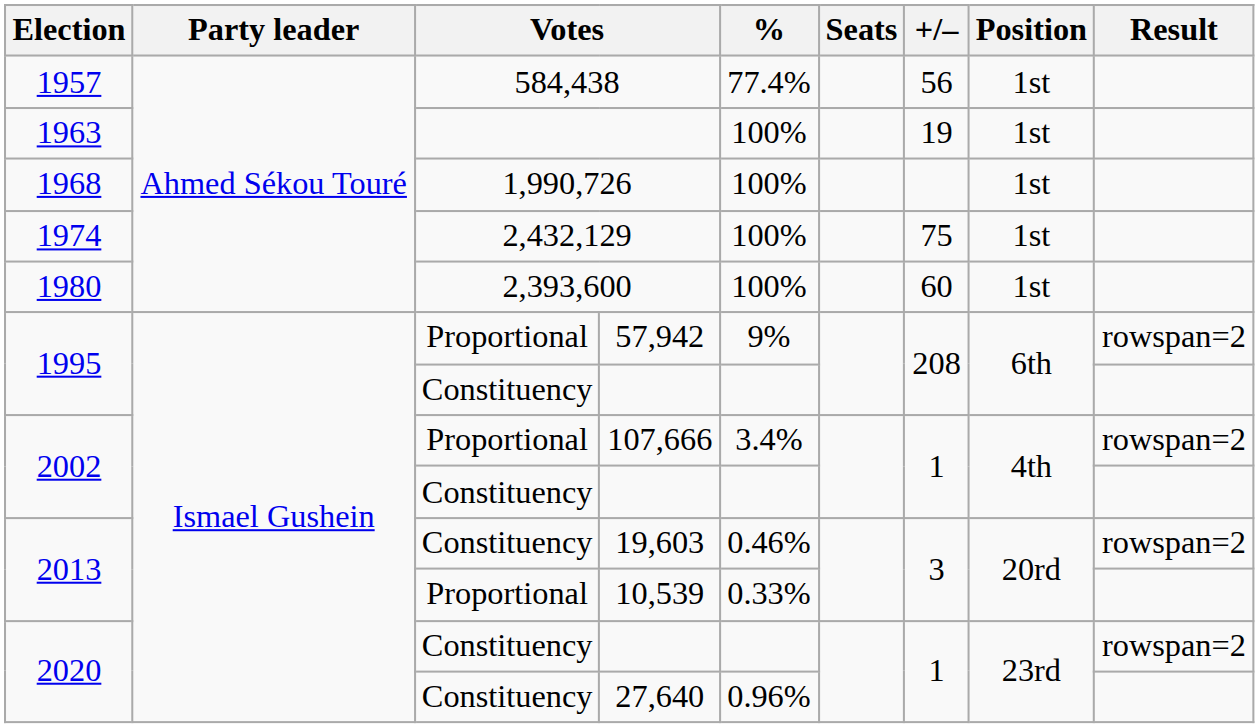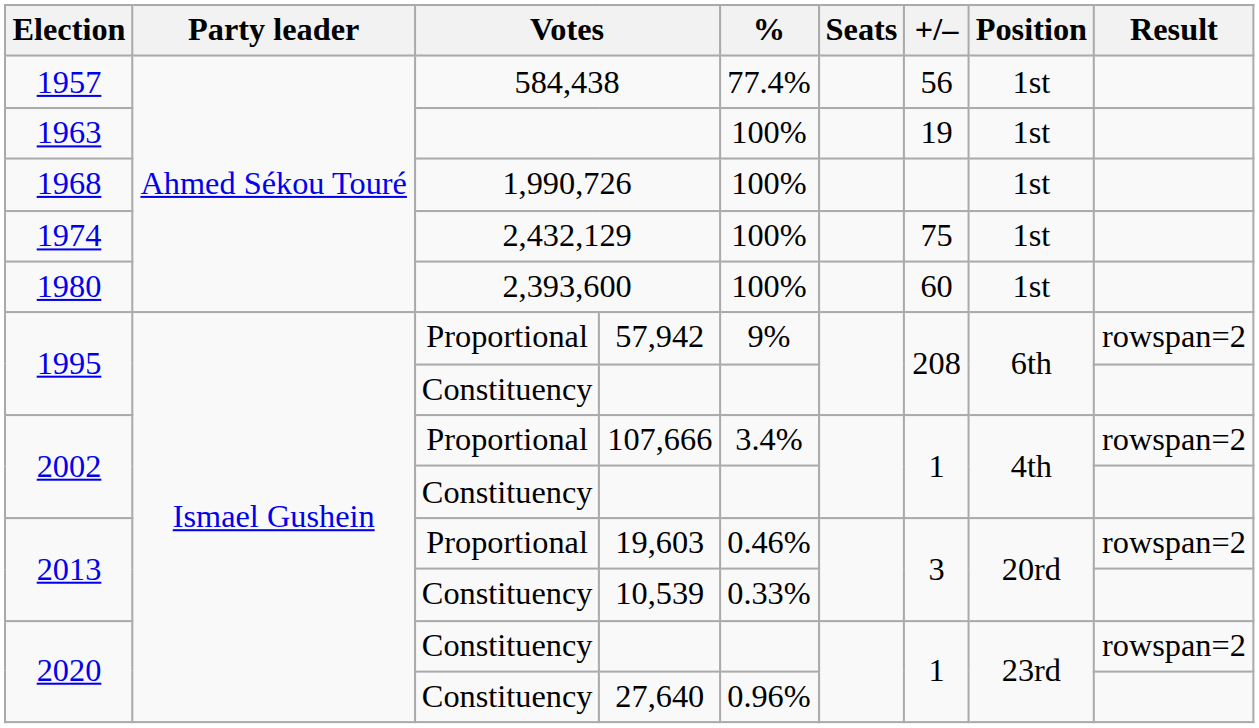(507, 542) Constituency -> (507, 542) Proportional
(507, 593) Proportional -> (507, 593) Constituency
